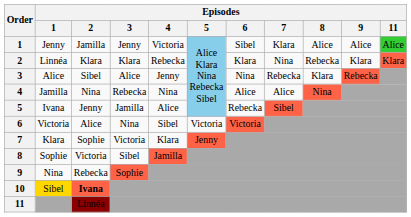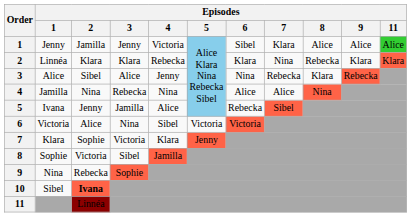(53, 188) gold background -> (53, 188) no background
